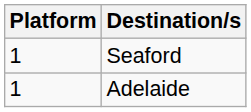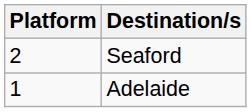(16, 55) 1 -> (16, 55) 2
